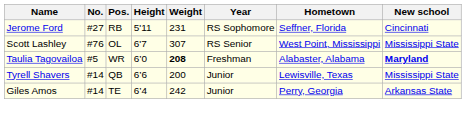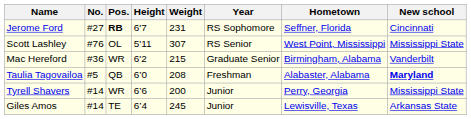(115, 28) normal -> (115, 28) bold
(143, 28) 5'11 -> (140, 28) 6'7
(140, 43) 6'7 -> (143, 43) 5'11
+ row: (37, 59)
(116, 59) WR -> (115, 75) QB
(177, 59) bold -> (177, 75) normal
(115, 75) QB -> (116, 91) WR
(316, 75) Lewisville, Texas -> (316, 91) Perry, Georgia
(177, 91) 242 -> (177, 106) 245
(311, 91) Perry, Georgia -> (321, 106) Lewisville, Texas
